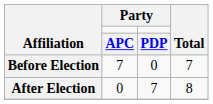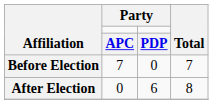(154, 88) 7 -> (154, 88) 6
